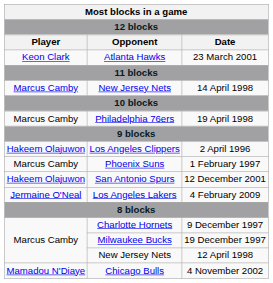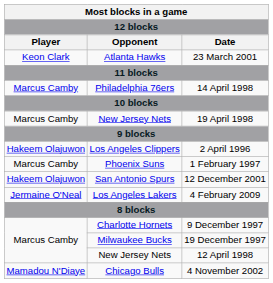(135, 88) New Jersey Nets -> (135, 88) Philadelphia 76ers
(135, 118) Philadelphia 76ers -> (135, 118) New Jersey Nets
